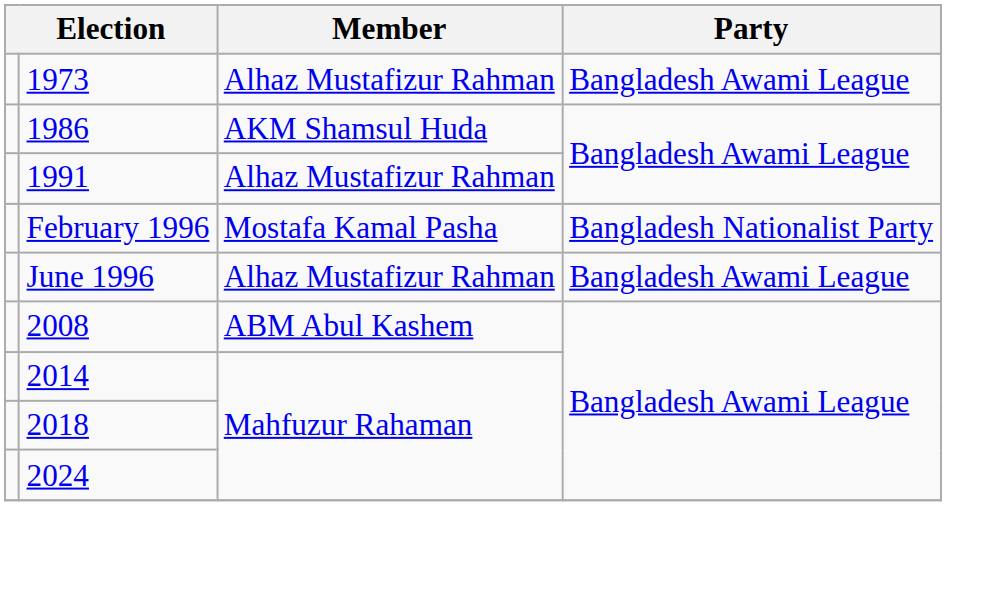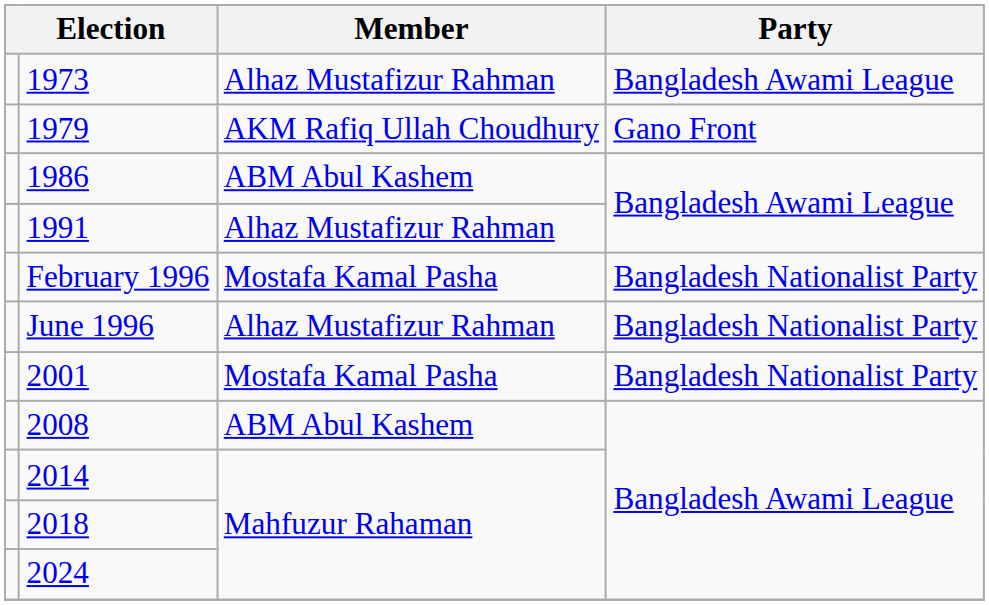+ row: (58, 128)
(356, 128) AKM Shamsul Huda -> (349, 177) ABM Abul Kashem
(739, 276) Bangladesh Awami League -> (795, 326) Bangladesh Nationalist Party
+ row: (58, 375)
